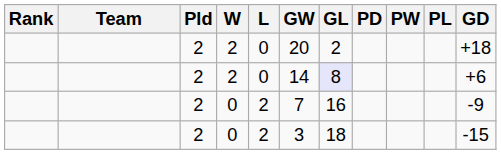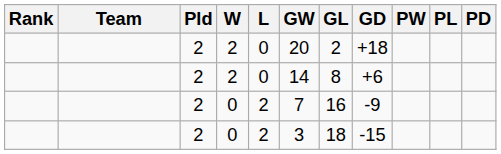columns swapped: (476, 18) <-> (370, 18)
(336, 76) lavender background -> (336, 76) no background
